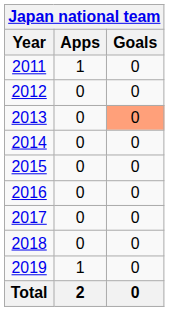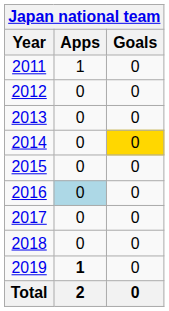(135, 117) lightsalmon background -> (135, 117) no background
(135, 142) no background -> (135, 142) gold background
(80, 192) no background -> (80, 192) lightblue background
(80, 268) normal -> (80, 268) bold
